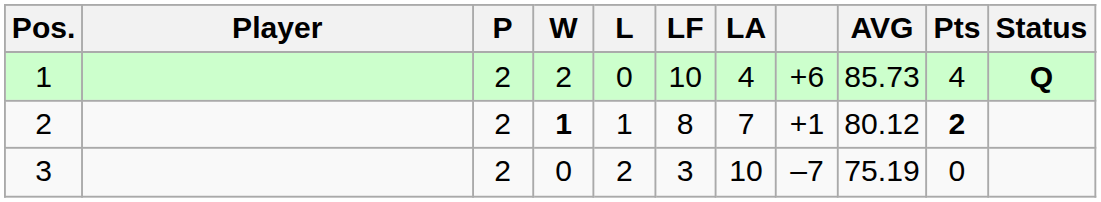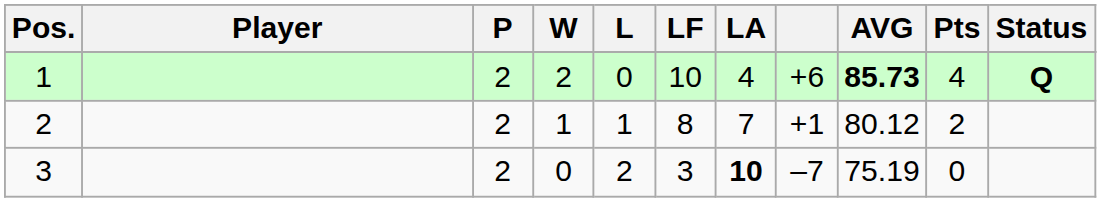(882, 76) normal -> (882, 76) bold
(564, 123) bold -> (564, 123) normal
(957, 123) bold -> (957, 123) normal
(746, 171) normal -> (746, 171) bold
